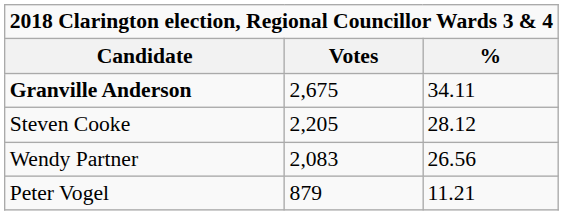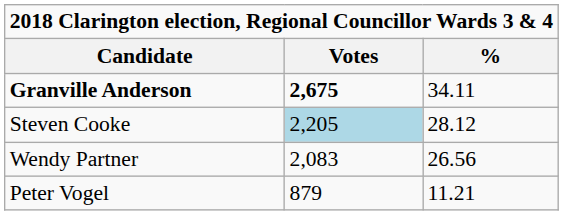(314, 90) normal -> (314, 90) bold
(314, 124) no background -> (314, 124) lightblue background
